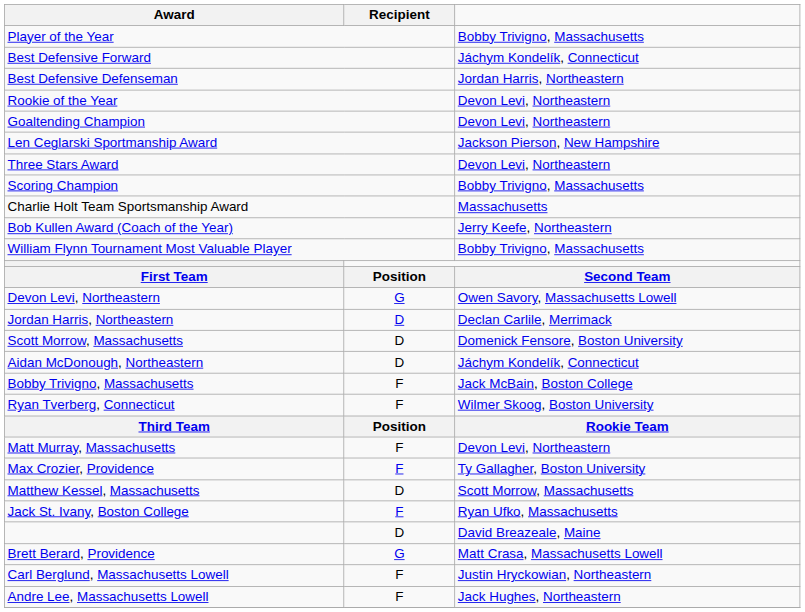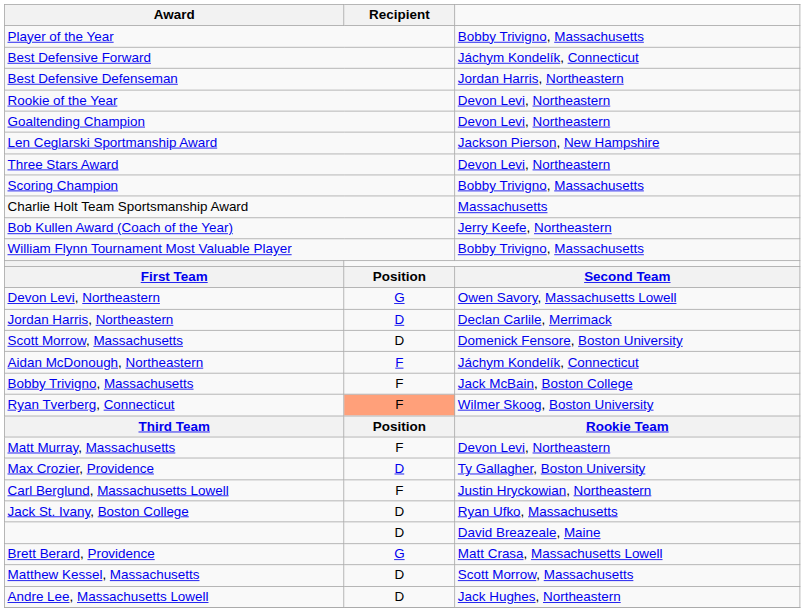(399, 362) D -> (399, 362) F
(399, 405) no background -> (399, 405) lightsalmon background
(399, 468) F -> (399, 468) D
rows swapped: (104, 490) <-> (118, 575)
(399, 511) F -> (399, 511) D
(399, 596) F -> (399, 596) D
